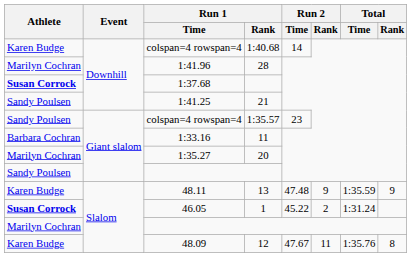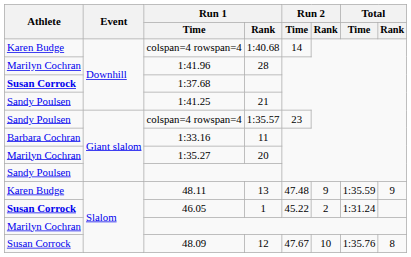(36, 244) Karen Budge -> (39, 244) Susan Corrock
(326, 244) 11 -> (326, 244) 10
